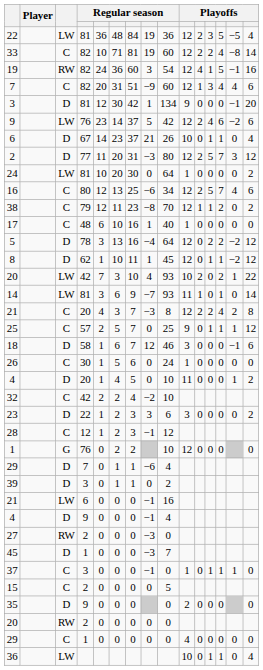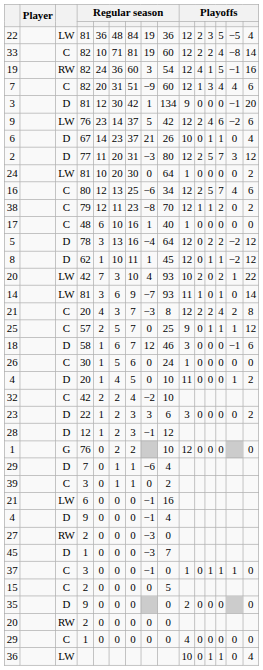(66, 432) C -> (66, 432) D
(66, 484) D -> (66, 484) C
